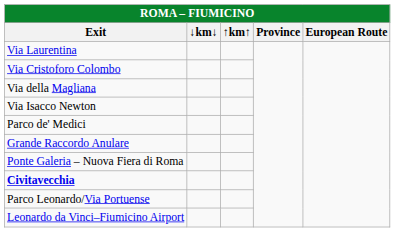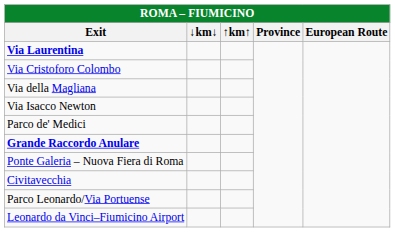(42, 50) normal -> (45, 50) bold
(68, 143) normal -> (73, 143) bold
(41, 180) bold -> (39, 180) normal
